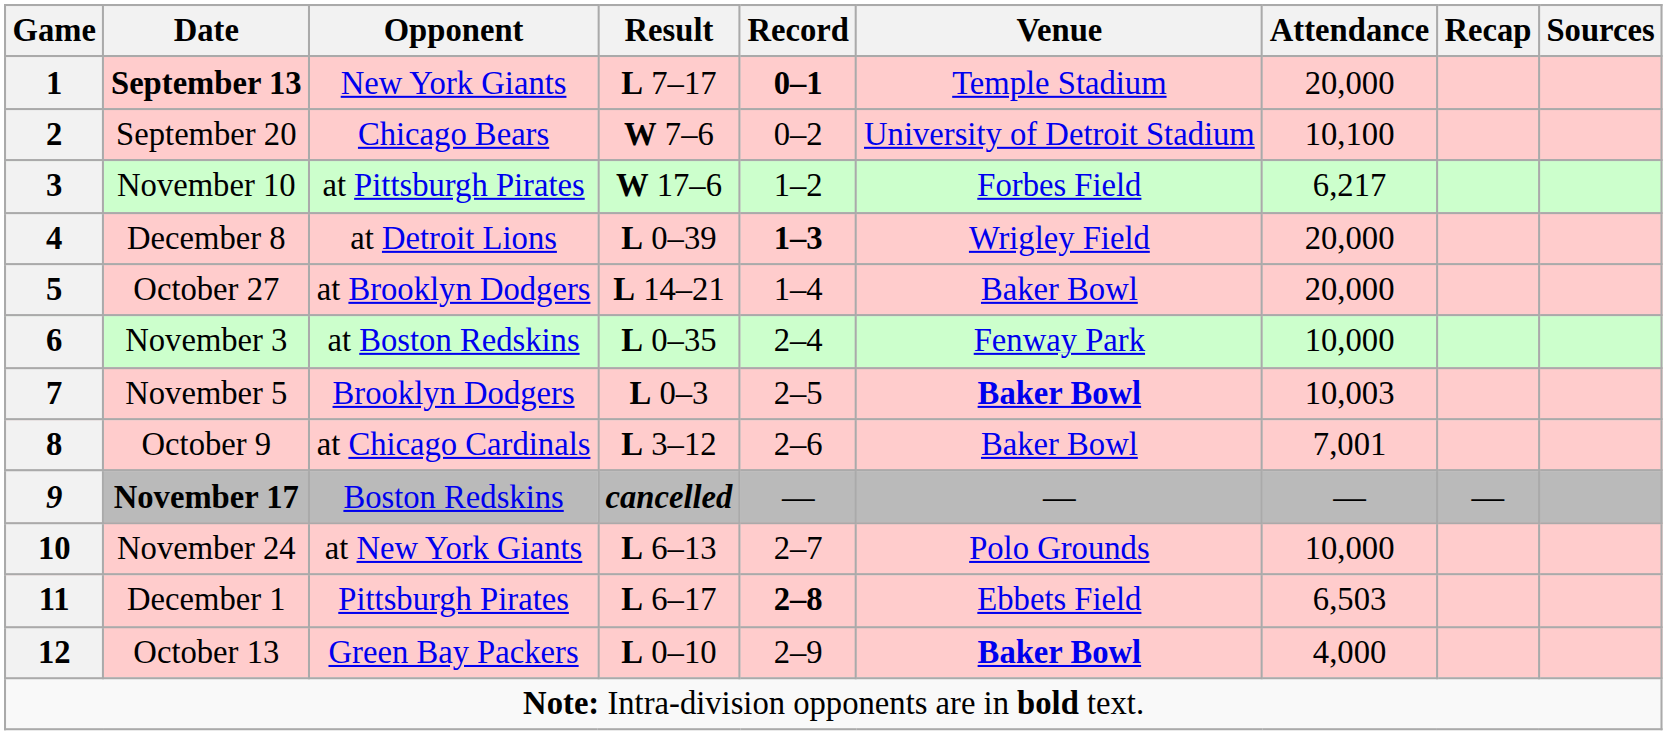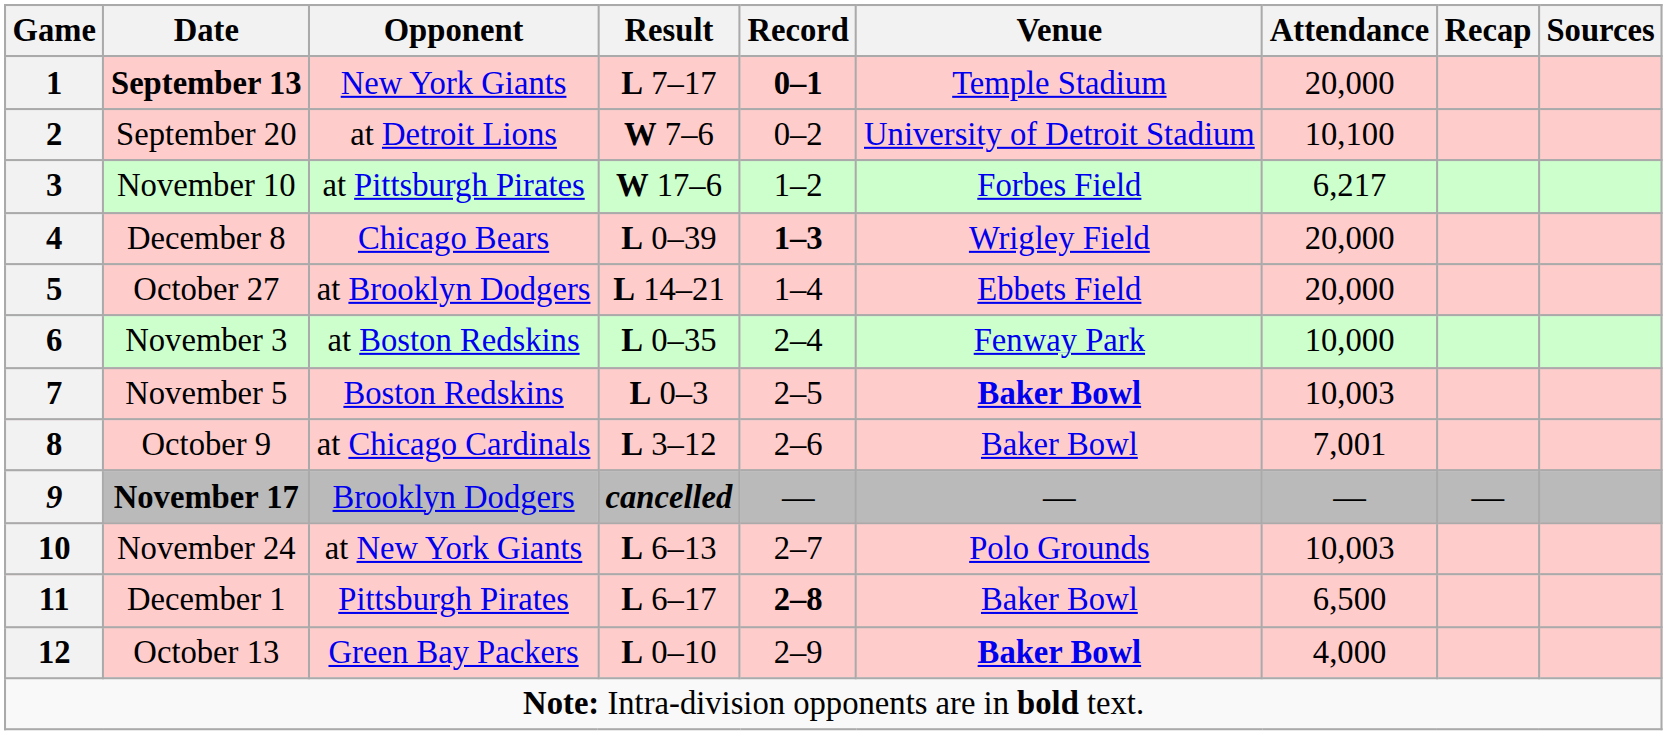(454, 133) Chicago Bears -> (454, 133) at Detroit Lions
(454, 237) at Detroit Lions -> (454, 237) Chicago Bears
(1059, 289) Baker Bowl -> (1059, 289) Ebbets Field
(454, 392) Brooklyn Dodgers -> (454, 392) Boston Redskins
(454, 496) Boston Redskins -> (454, 496) Brooklyn Dodgers
(1350, 548) 10,000 -> (1350, 548) 10,003
(1059, 599) Ebbets Field -> (1059, 599) Baker Bowl
(1350, 599) 6,503 -> (1350, 599) 6,500
